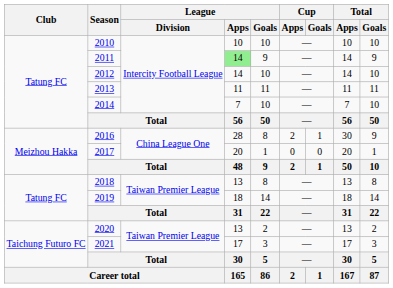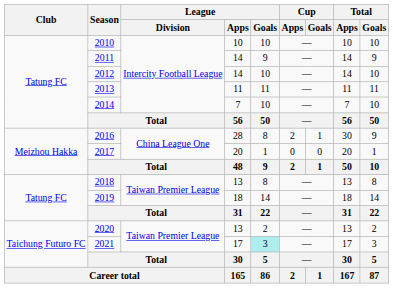(238, 58) lightgreen background -> (238, 58) no background
(265, 244) no background -> (265, 244) paleturquoise background
